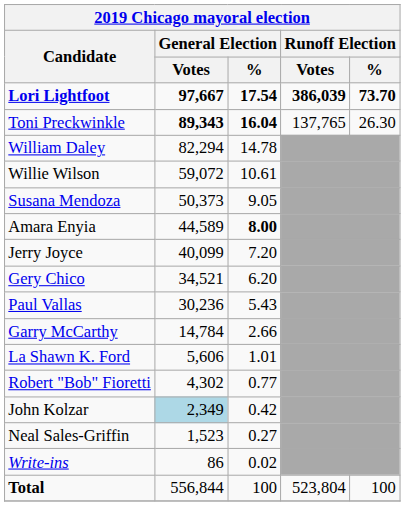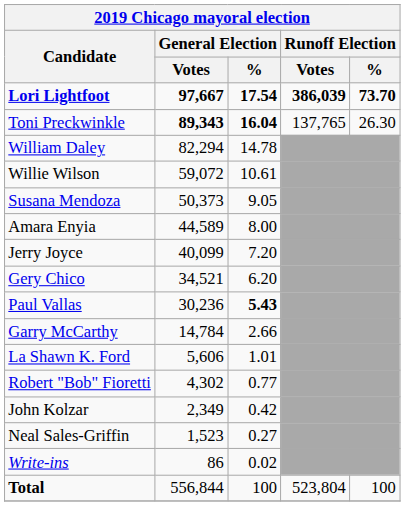(263, 226) bold -> (263, 226) normal
(263, 305) normal -> (263, 305) bold
(205, 409) lightblue background -> (205, 409) no background
